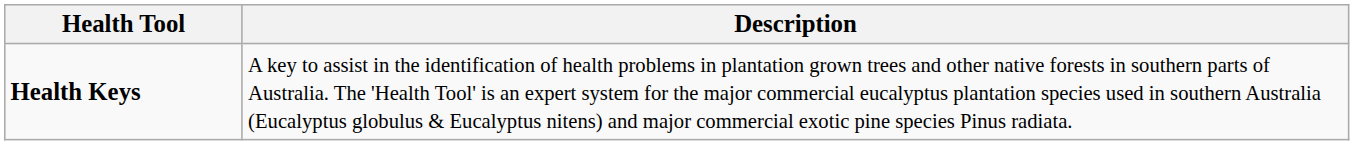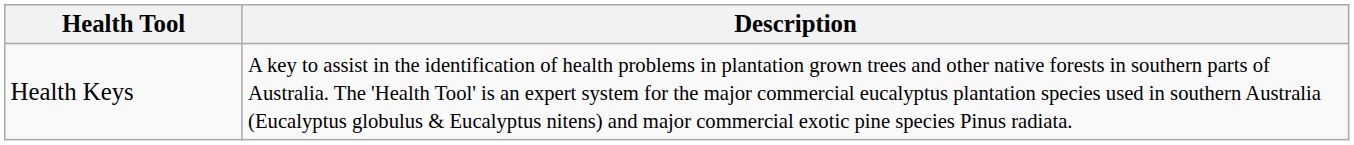(76, 91) bold -> (72, 91) normal
